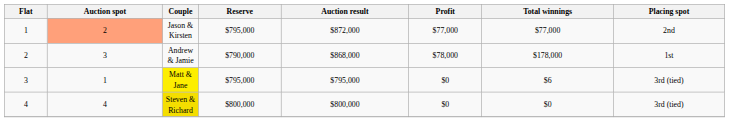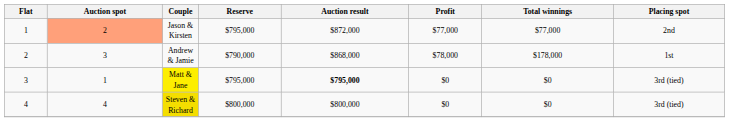(345, 80) normal -> (345, 80) bold
(548, 80) $6 -> (548, 80) $0
